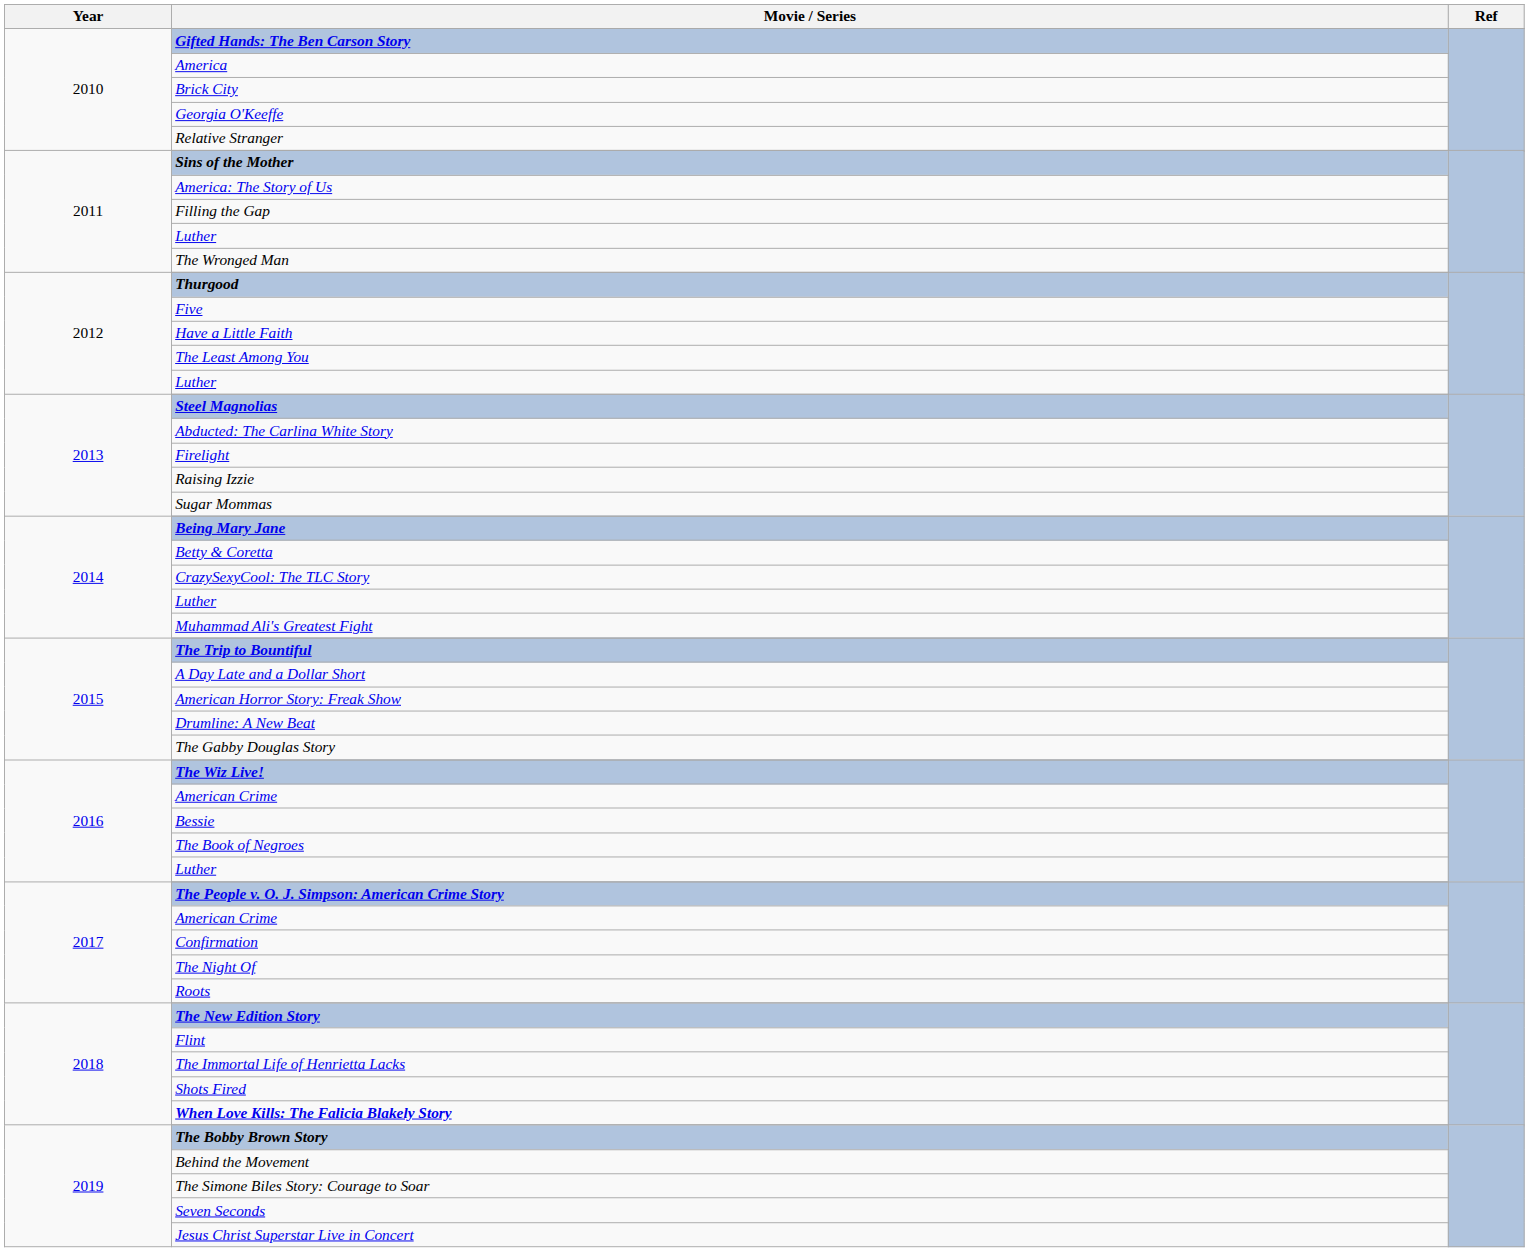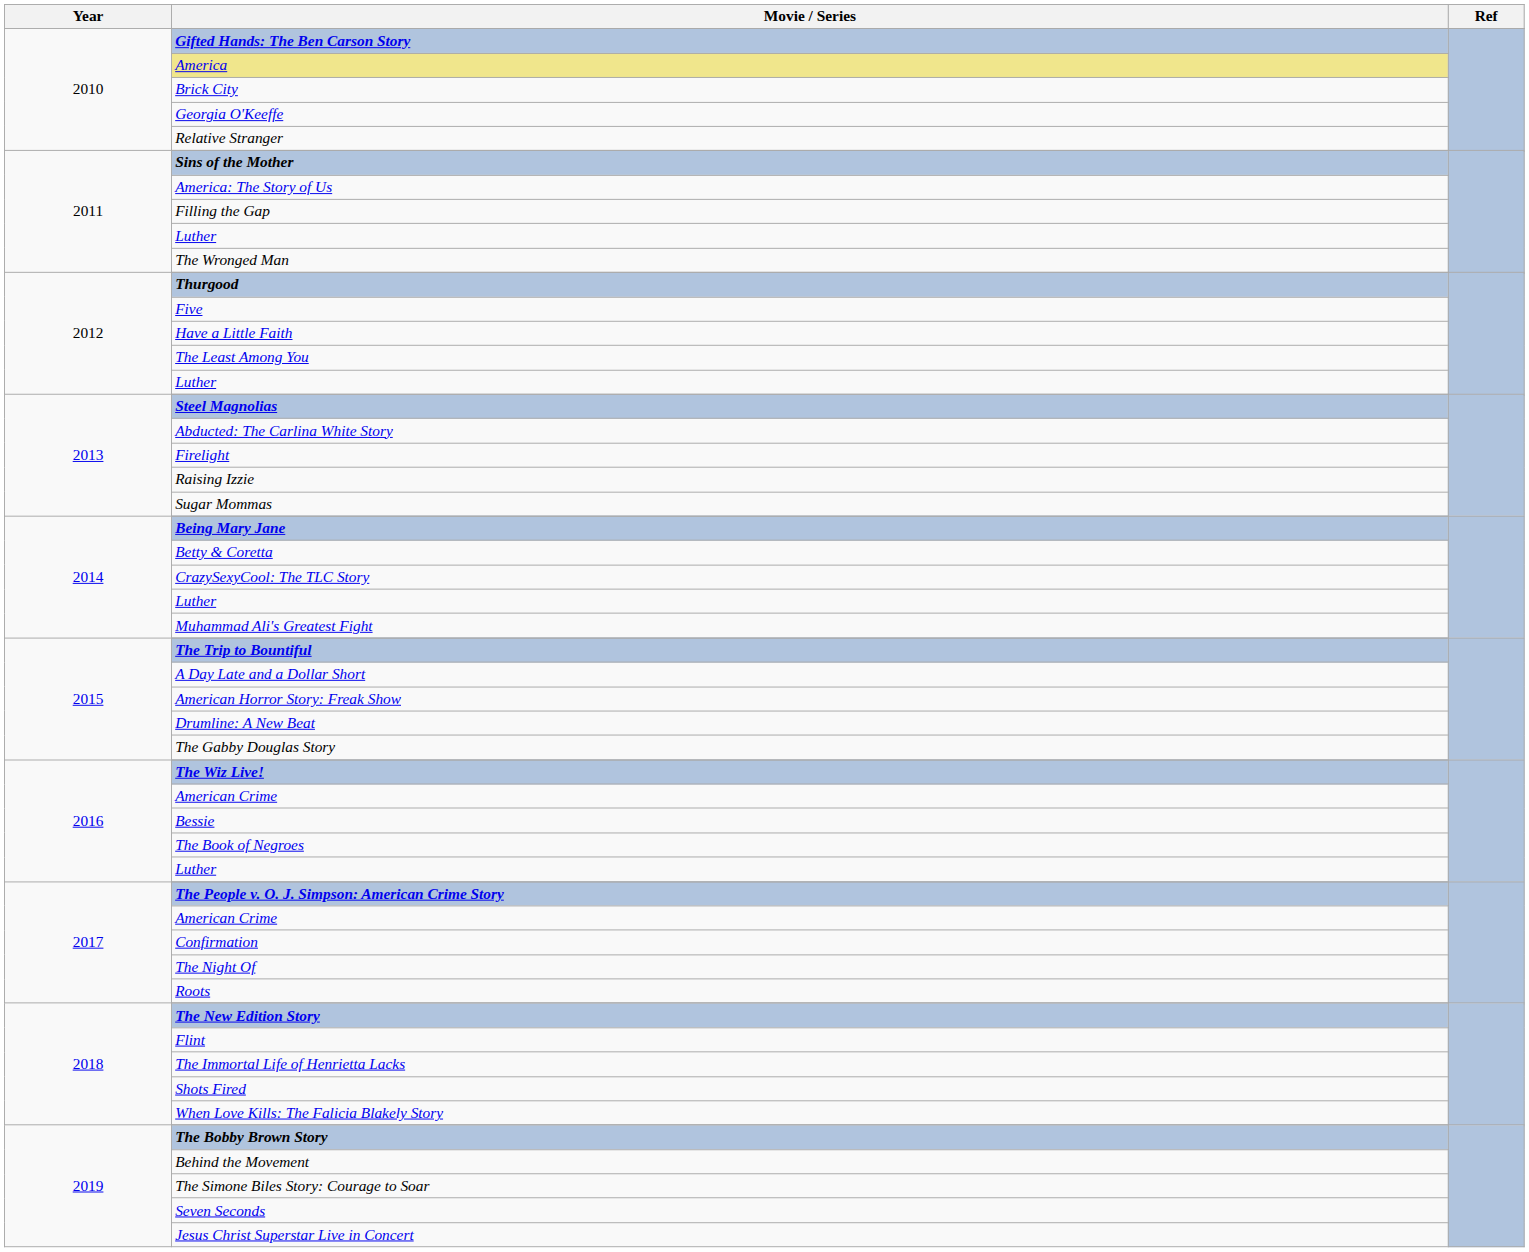(201, 65) no background -> (201, 65) khaki background
(313, 1112) bold -> (309, 1112) normal
